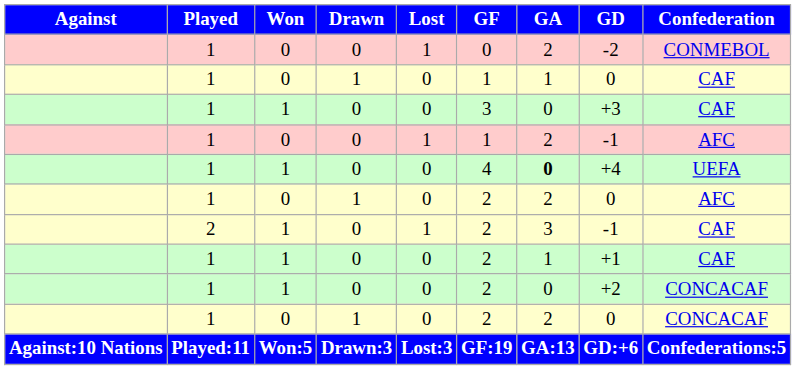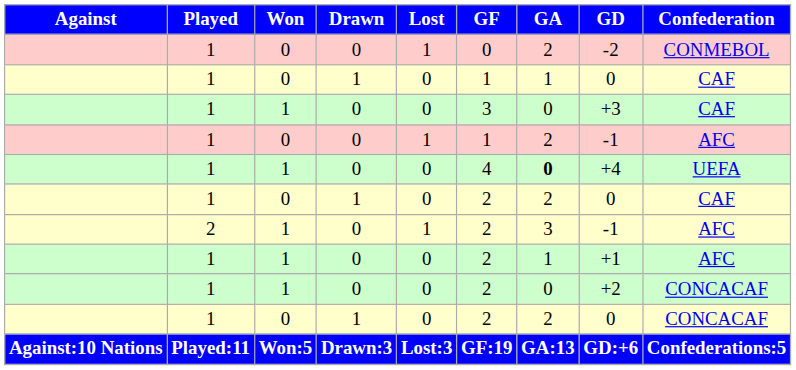(717, 199) AFC -> (717, 199) CAF
(717, 229) CAF -> (717, 229) AFC
(717, 259) CAF -> (717, 259) AFC
